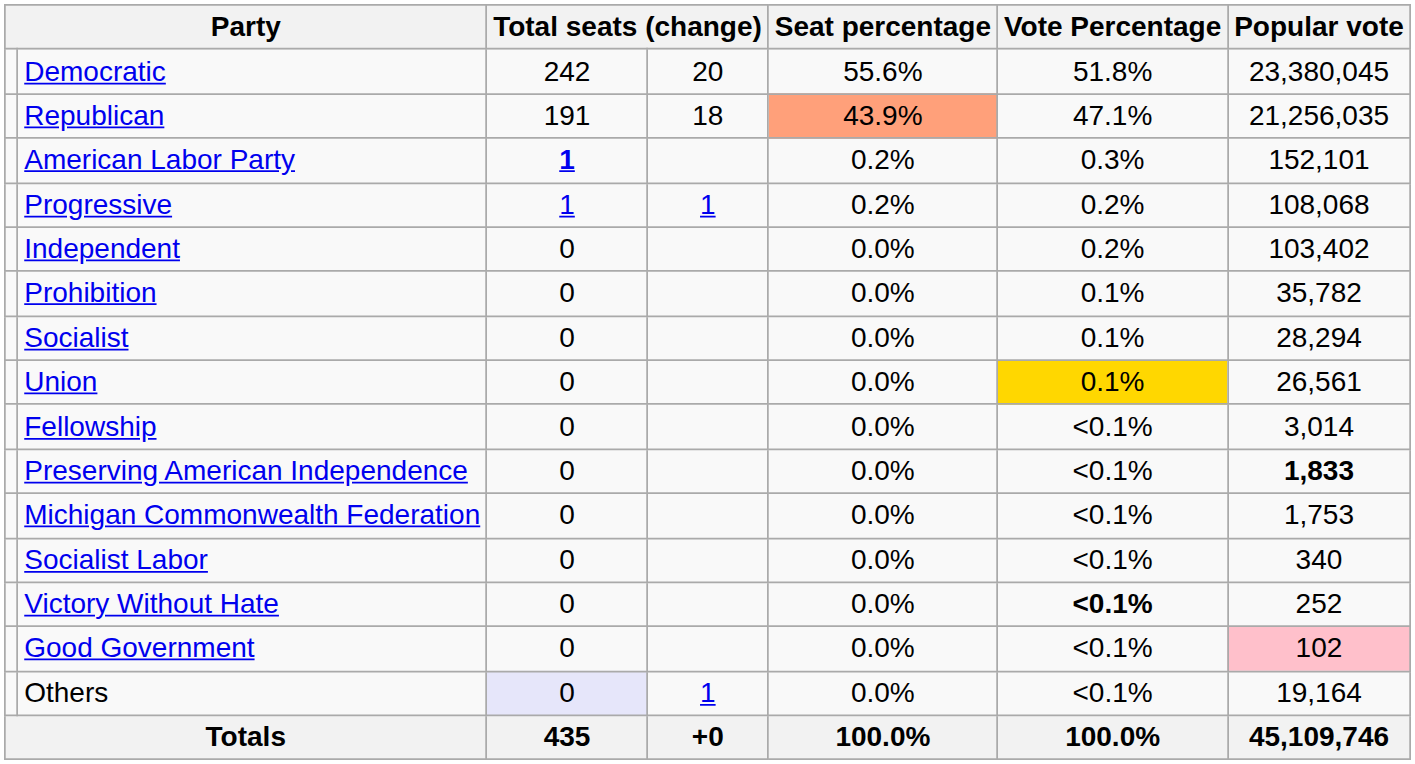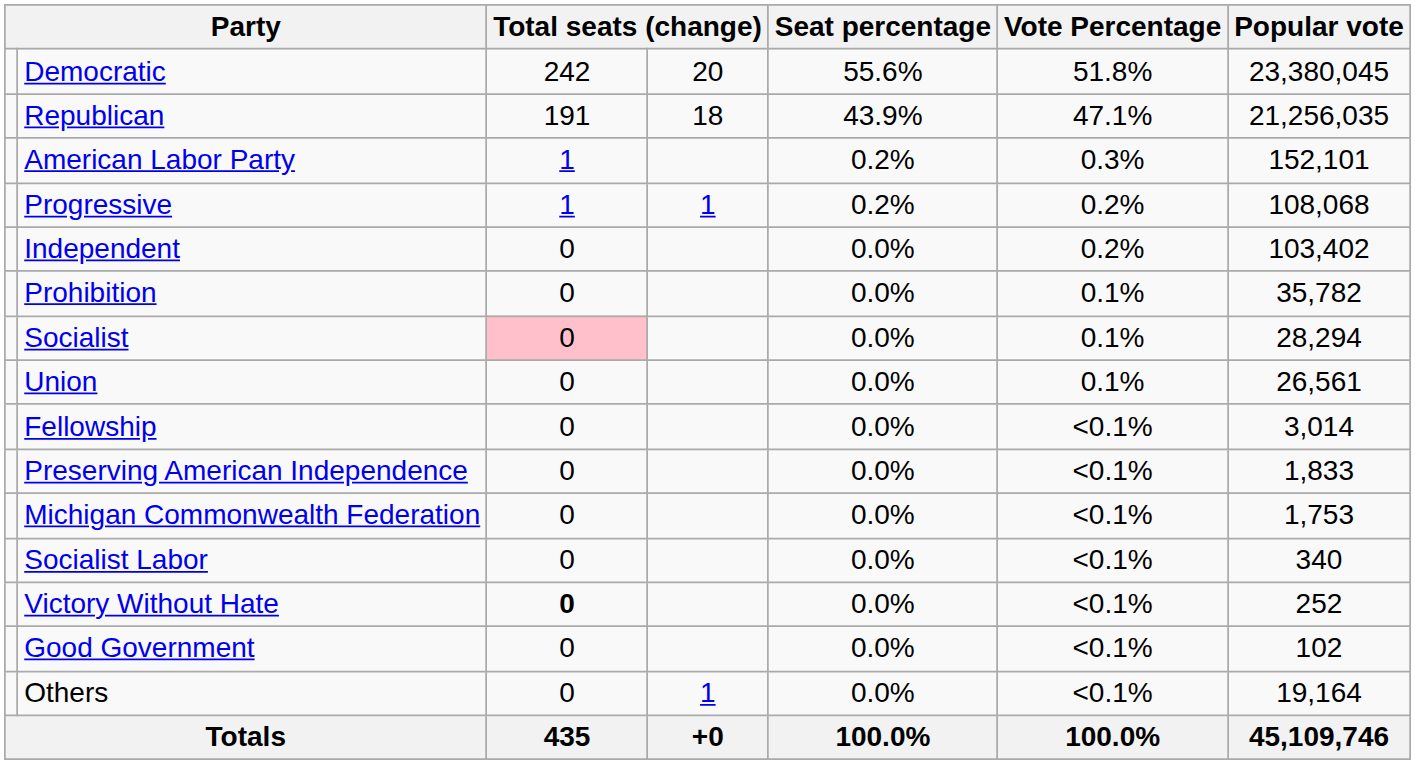(883, 115) lightsalmon background -> (883, 115) no background
(567, 159) bold -> (567, 159) normal
(567, 337) no background -> (567, 337) pink background
(1113, 381) gold background -> (1113, 381) no background
(1319, 470) bold -> (1319, 470) normal
(567, 603) normal -> (567, 603) bold
(1113, 603) bold -> (1113, 603) normal
(1319, 648) pink background -> (1319, 648) no background
(567, 692) lavender background -> (567, 692) no background
